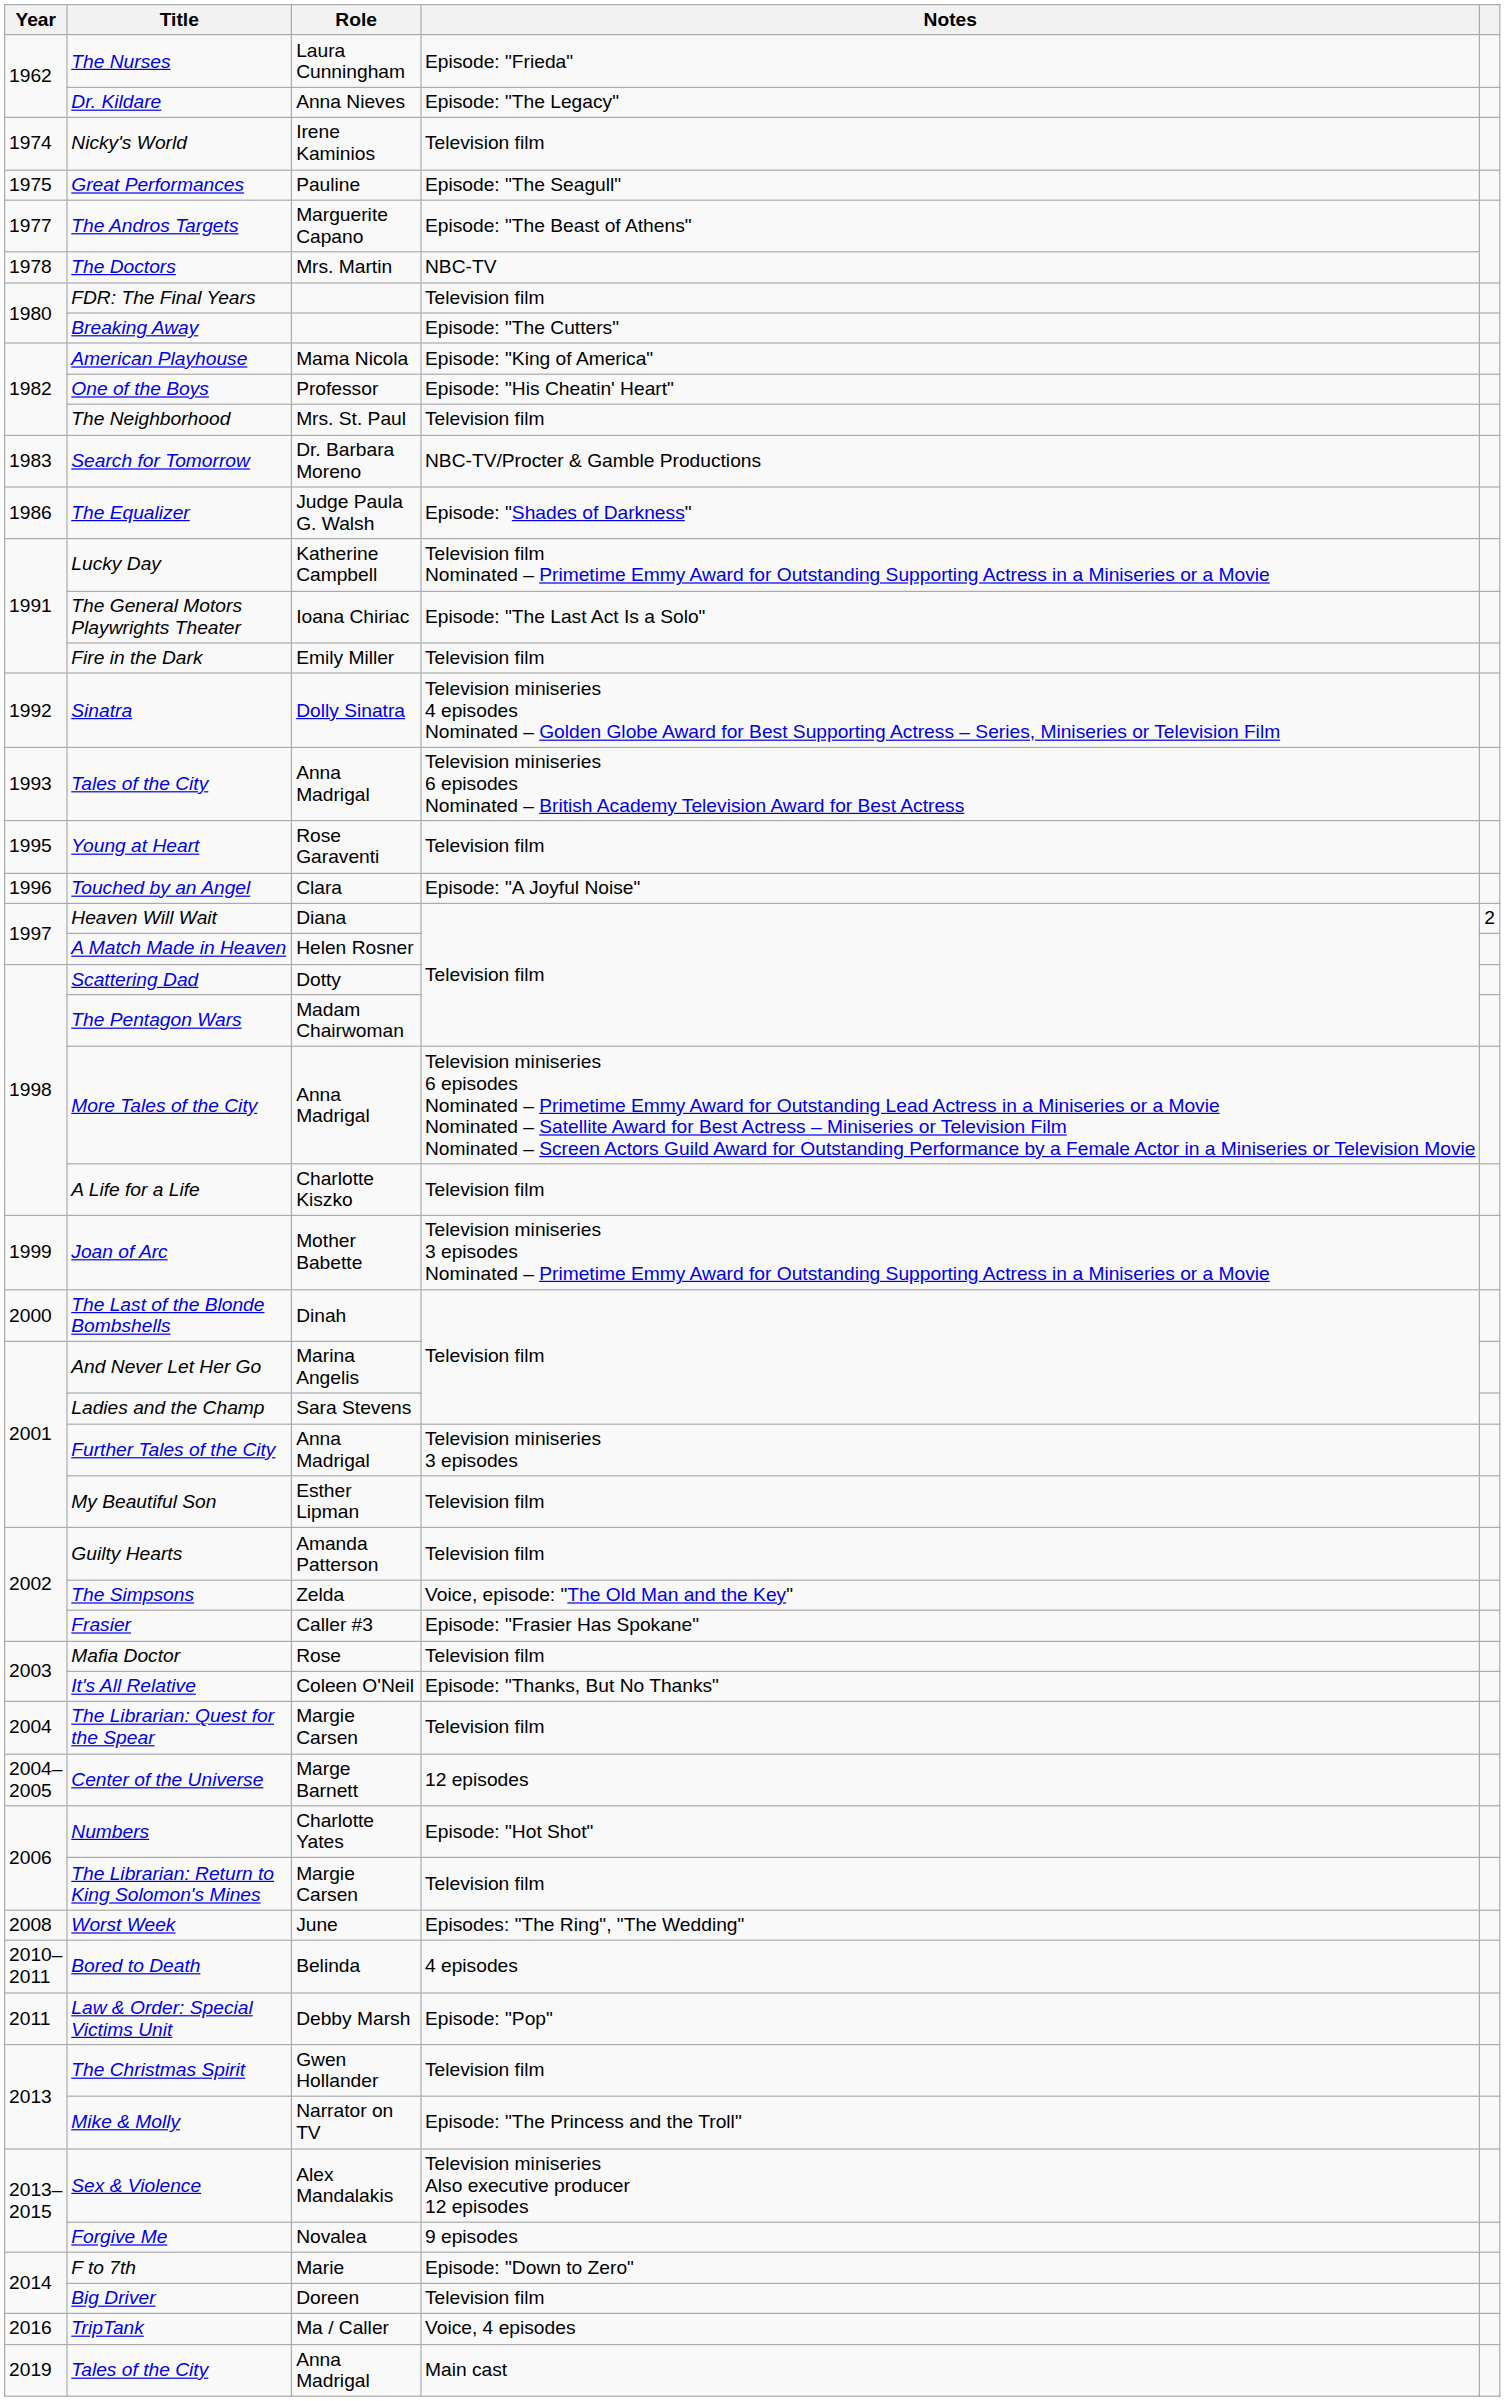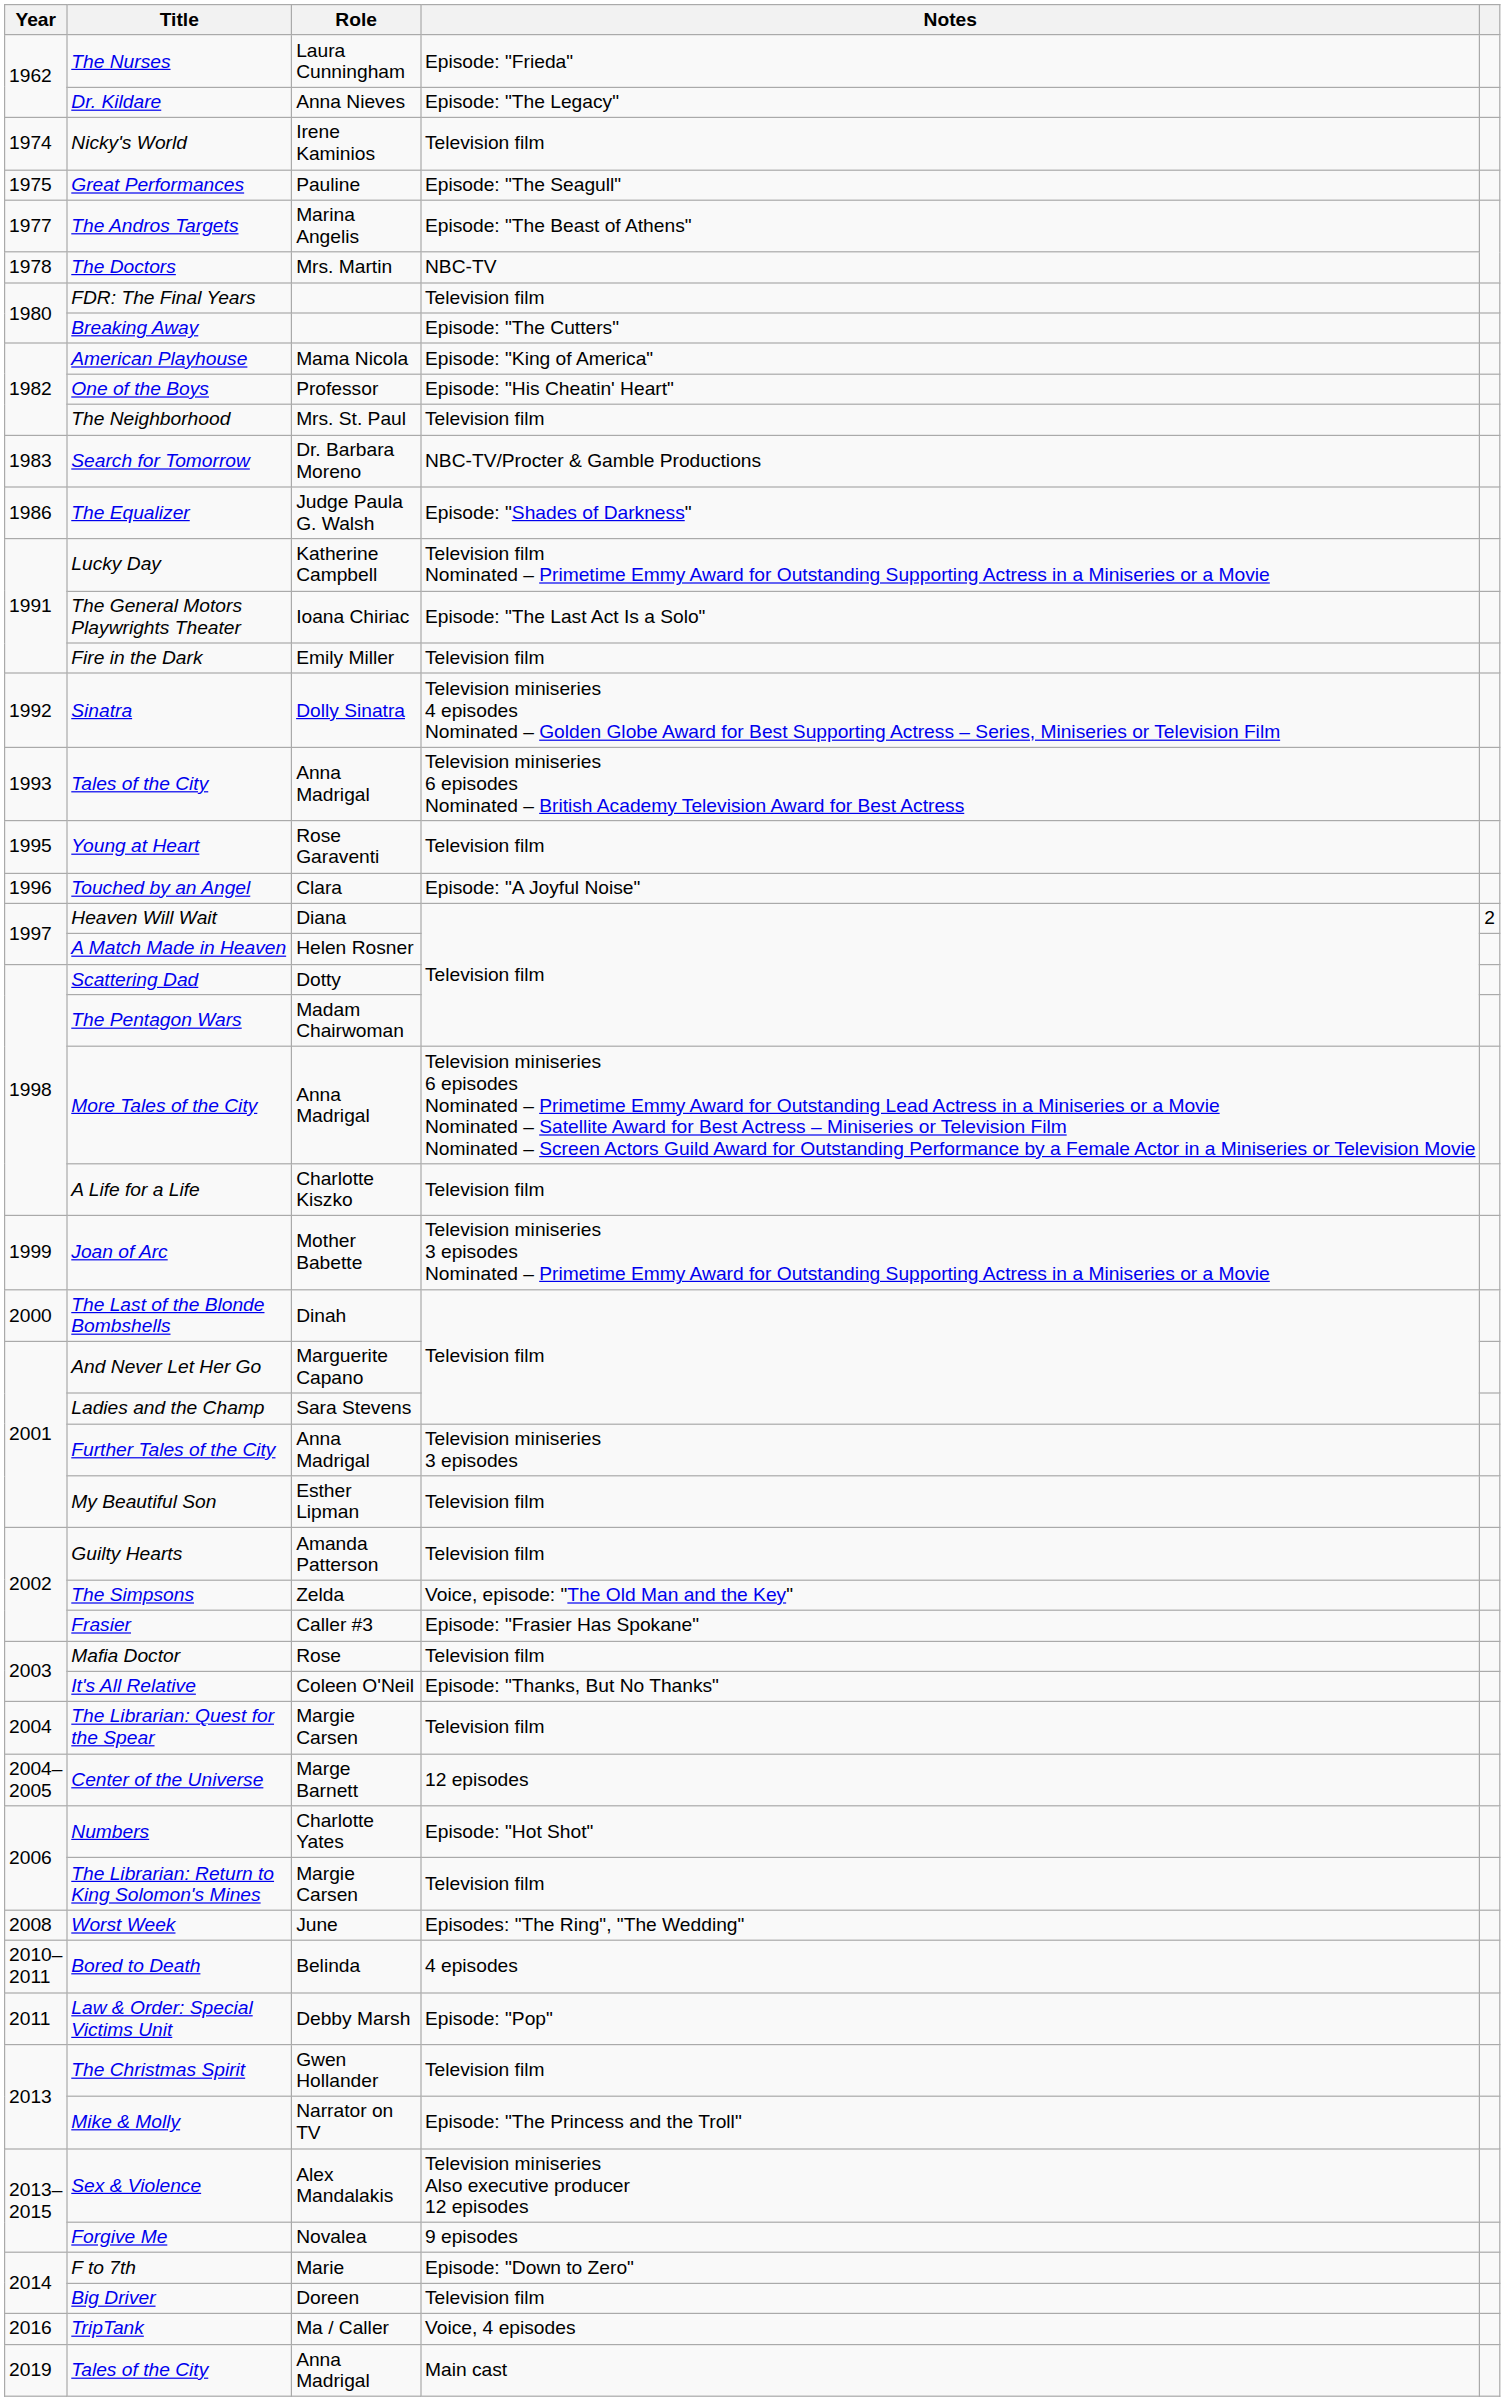(342, 225) Marguerite Capano -> (328, 225) Marina Angelis
(328, 1367) Marina Angelis -> (342, 1367) Marguerite Capano
